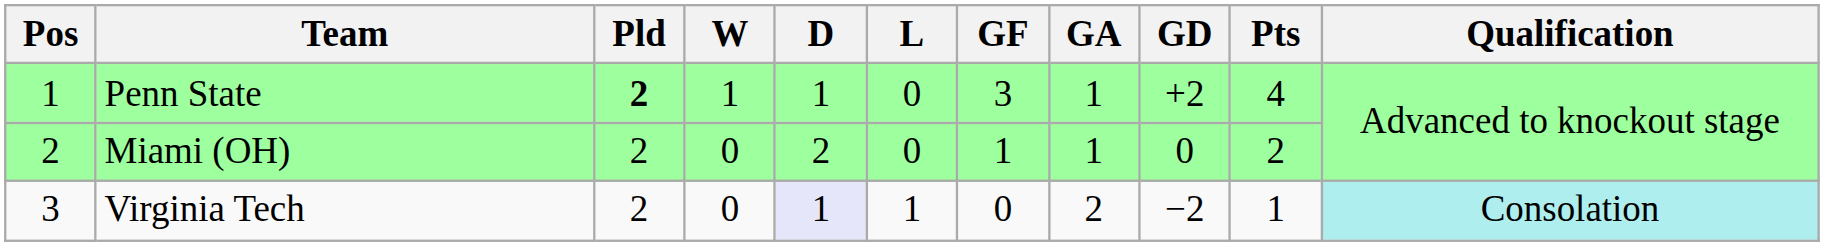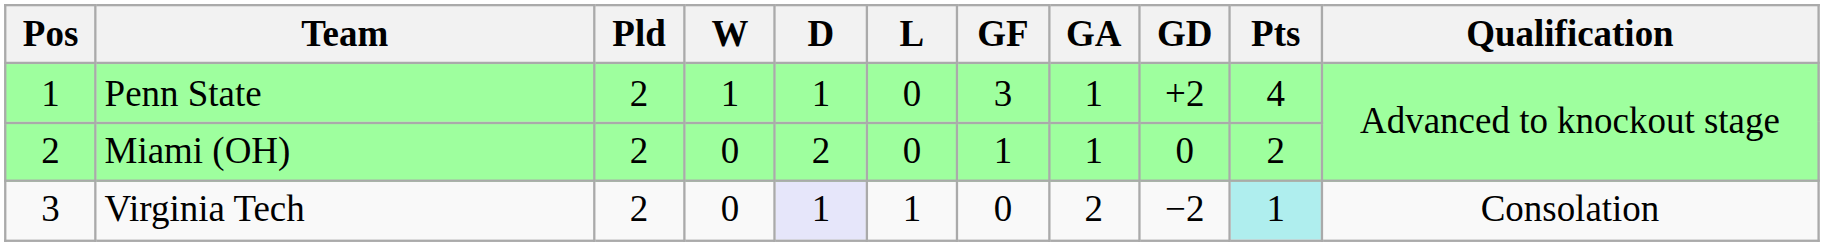(639, 92) bold -> (639, 92) normal
(1276, 209) no background -> (1276, 209) paleturquoise background
(1570, 209) paleturquoise background -> (1570, 209) no background
